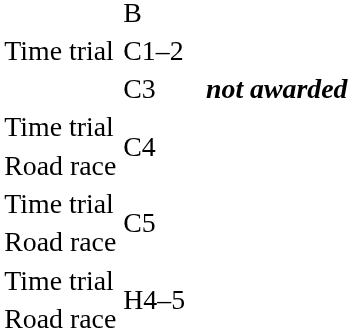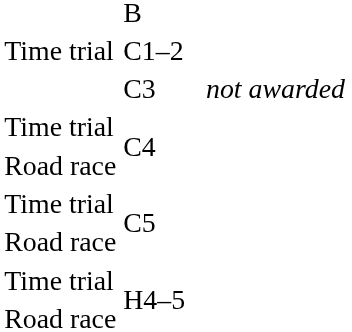(277, 89) bold -> (275, 89) normal
